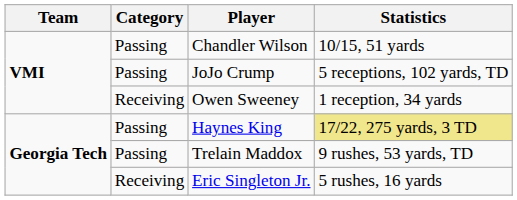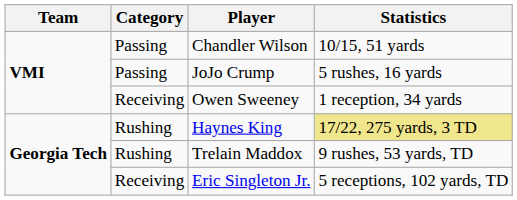(413, 72) 5 receptions, 102 yards, TD -> (380, 72) 5 rushes, 16 yards
(141, 126) Passing -> (143, 126) Rushing
(141, 153) Passing -> (143, 153) Rushing
(380, 181) 5 rushes, 16 yards -> (413, 181) 5 receptions, 102 yards, TD
